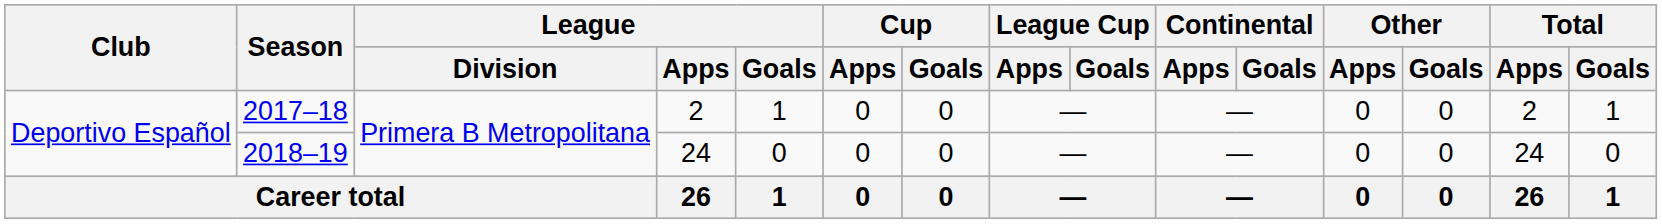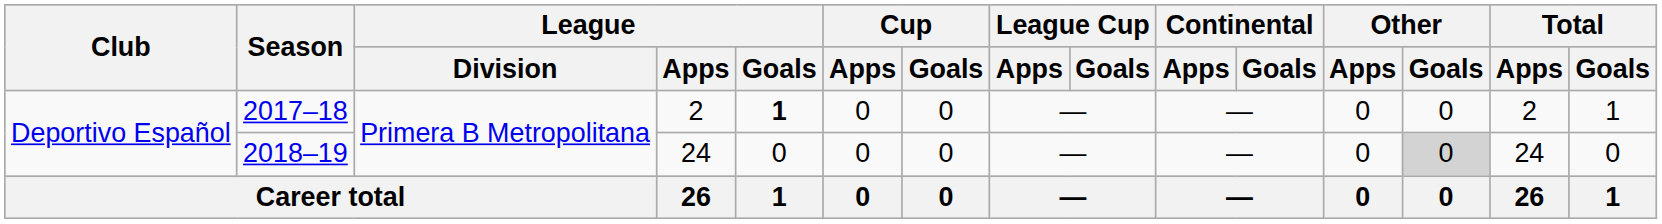(779, 111) normal -> (779, 111) bold
(1446, 153) no background -> (1446, 153) lightgrey background
